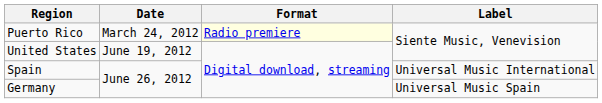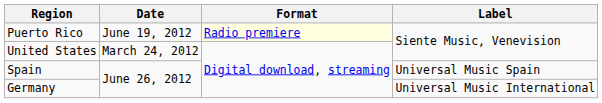(150, 32) March 24, 2012 -> (147, 32) June 19, 2012
(147, 51) June 19, 2012 -> (150, 51) March 24, 2012
(495, 70) Universal Music International -> (468, 70) Universal Music Spain
(468, 88) Universal Music Spain -> (495, 88) Universal Music International
